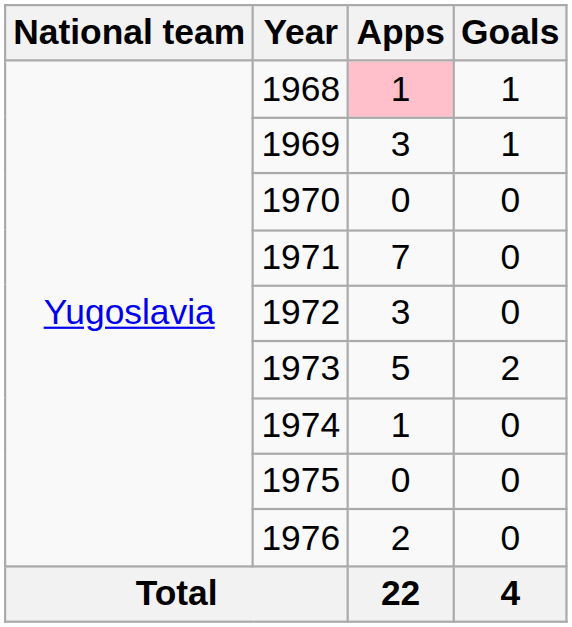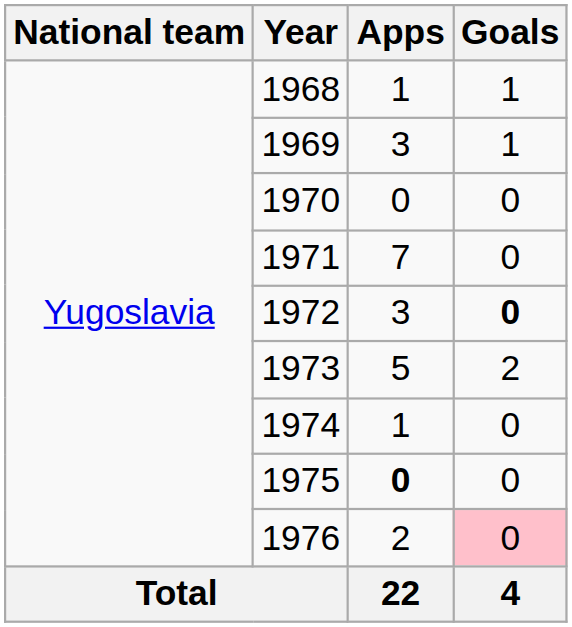(401, 88) pink background -> (401, 88) no background
(510, 312) normal -> (510, 312) bold
(401, 481) normal -> (401, 481) bold
(510, 537) no background -> (510, 537) pink background
